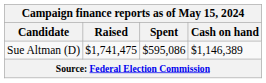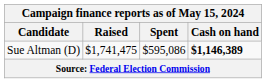(217, 50) normal -> (217, 50) bold
